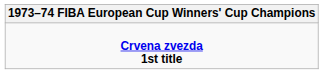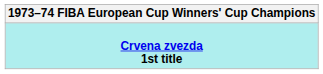(162, 52) no background -> (162, 52) paleturquoise background
